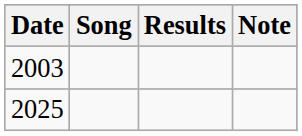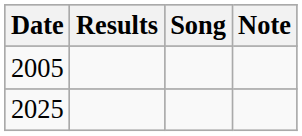columns swapped: (104, 25) <-> (185, 25)
(37, 67) 2003 -> (37, 67) 2005
